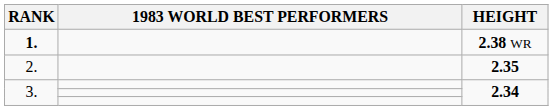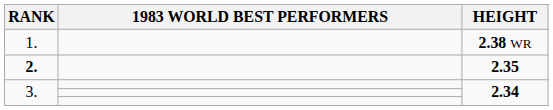(31, 42) bold -> (31, 42) normal
(31, 67) normal -> (31, 67) bold
